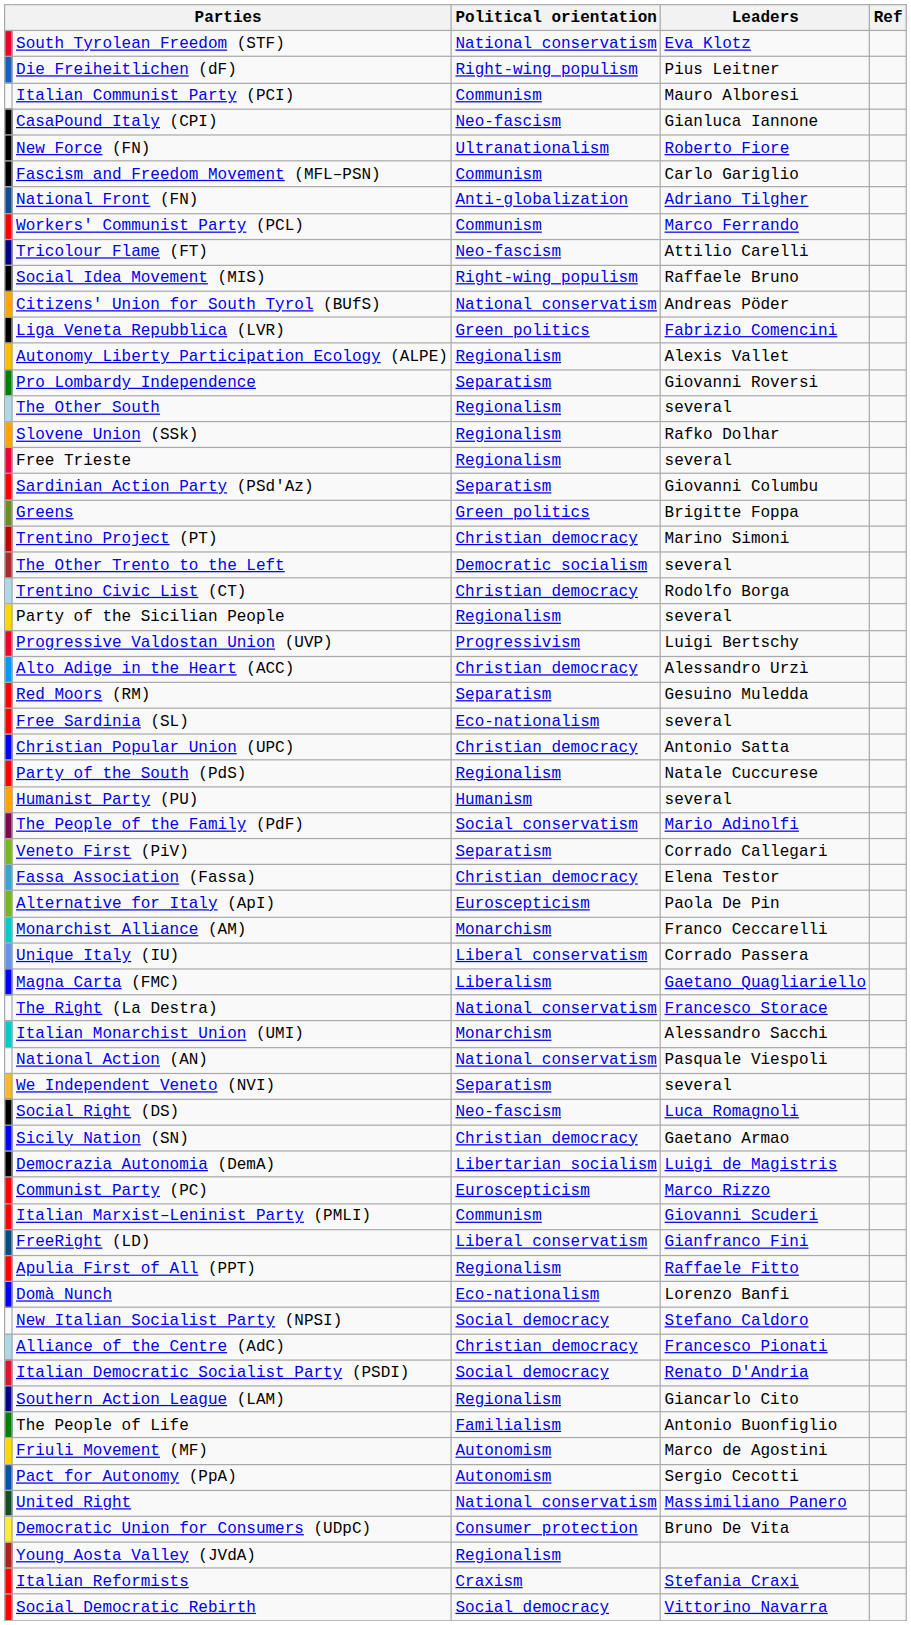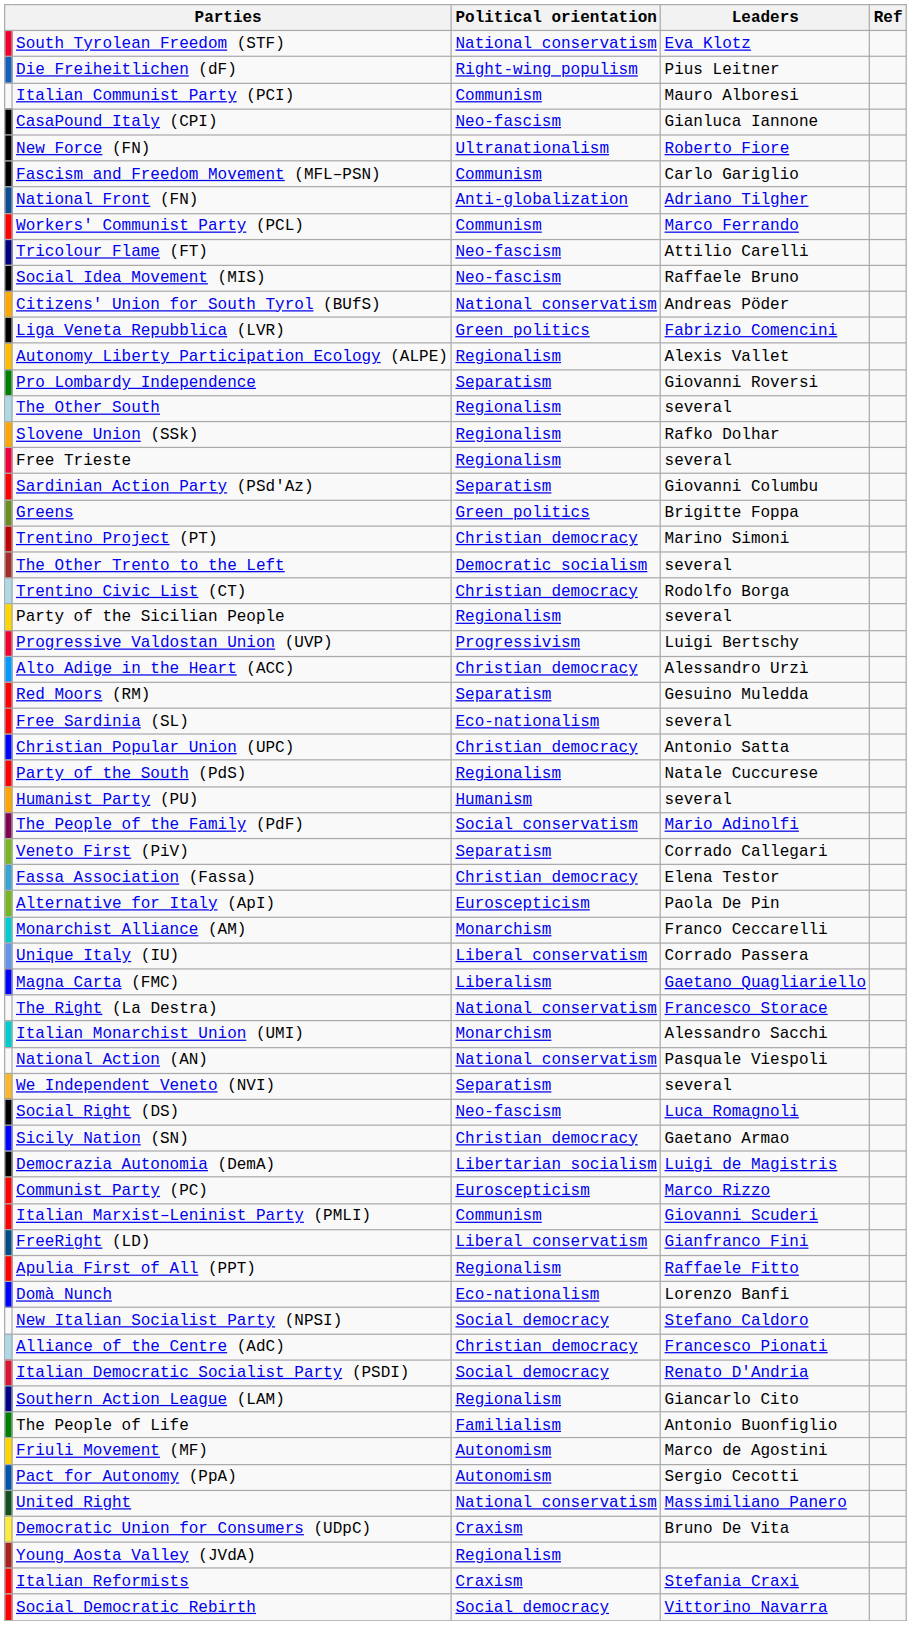(547, 278) Right-wing populism -> (508, 278) Neo-fascism
(547, 1529) Consumer protection -> (489, 1529) Craxism
